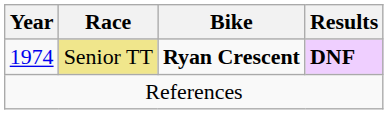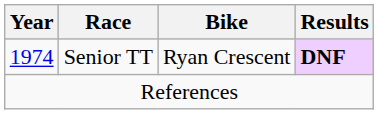(108, 56) khaki background -> (108, 56) no background
(231, 56) bold -> (227, 56) normal
